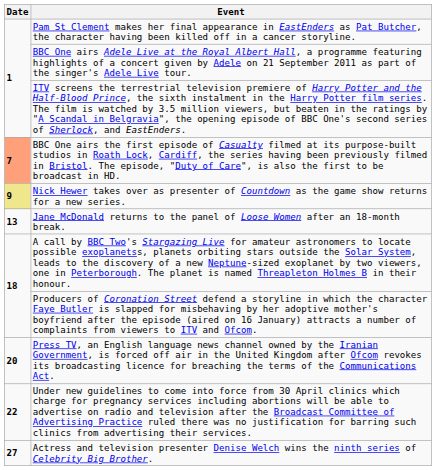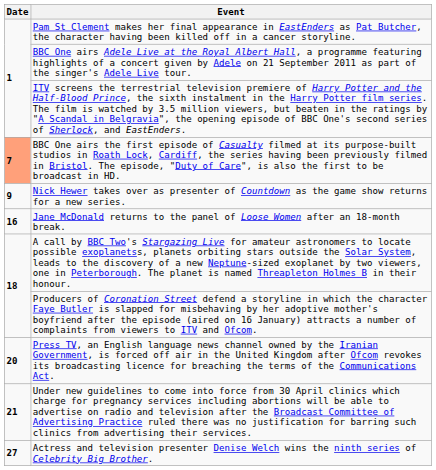(9, 196) khaki background -> (9, 196) no background
(12, 222) 13 -> (12, 222) 16
(12, 412) 22 -> (12, 412) 21
